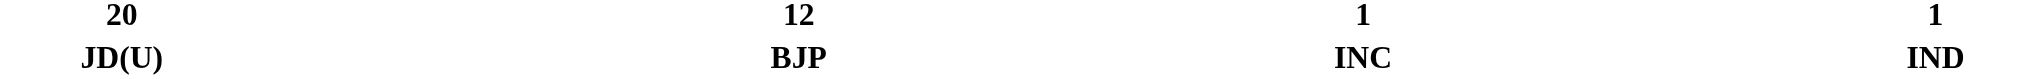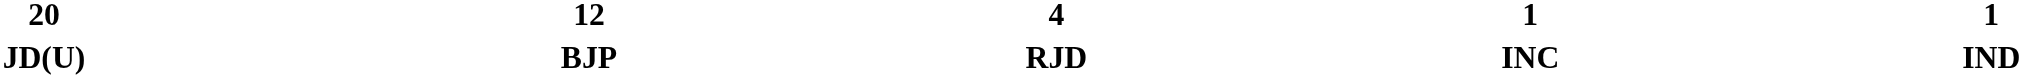+ column: (1056, 14)
